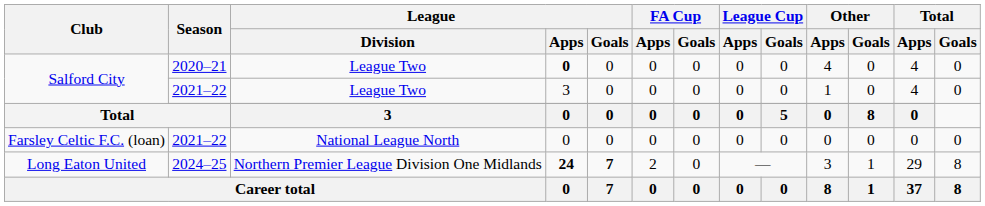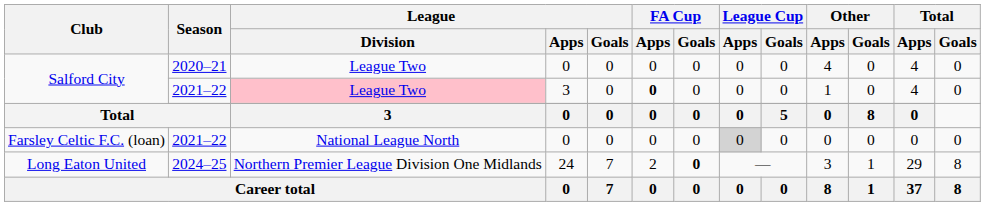(566, 66) bold -> (566, 66) normal
(388, 90) no background -> (388, 90) pink background
(653, 90) normal -> (653, 90) bold
(740, 139) no background -> (740, 139) lightgrey background
(566, 164) bold -> (566, 164) normal
(610, 164) bold -> (610, 164) normal
(696, 164) normal -> (696, 164) bold
